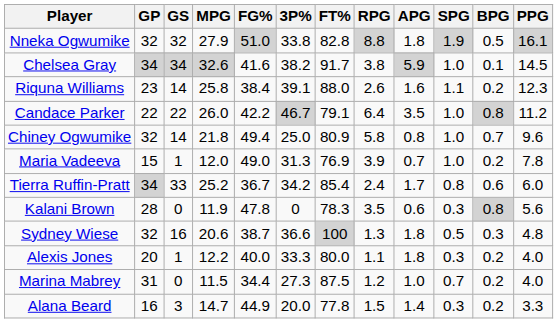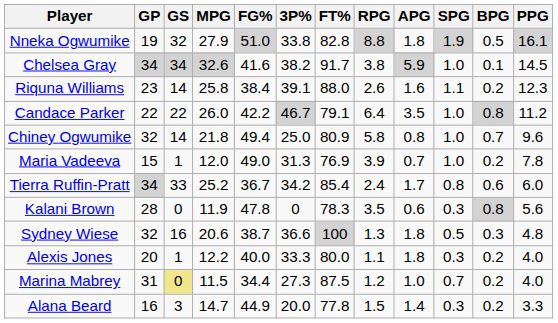(149, 40) 32 -> (149, 40) 19
(178, 281) no background -> (178, 281) khaki background
